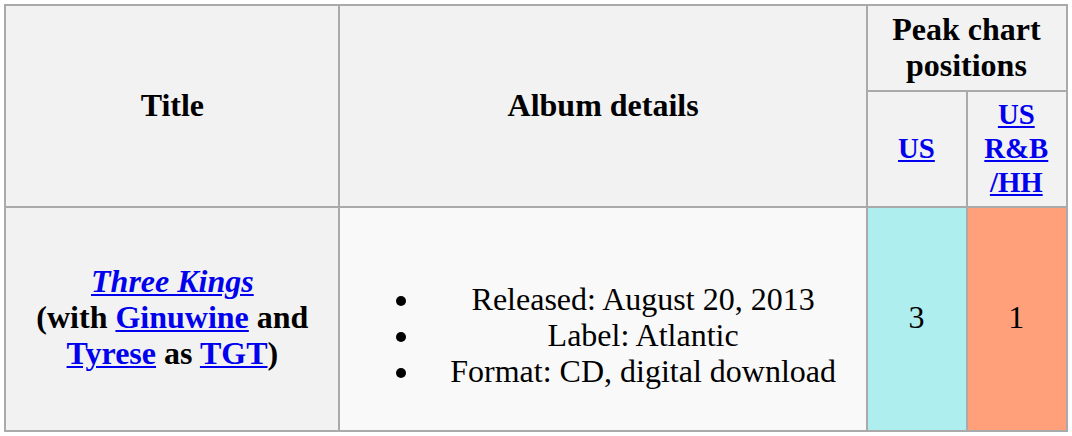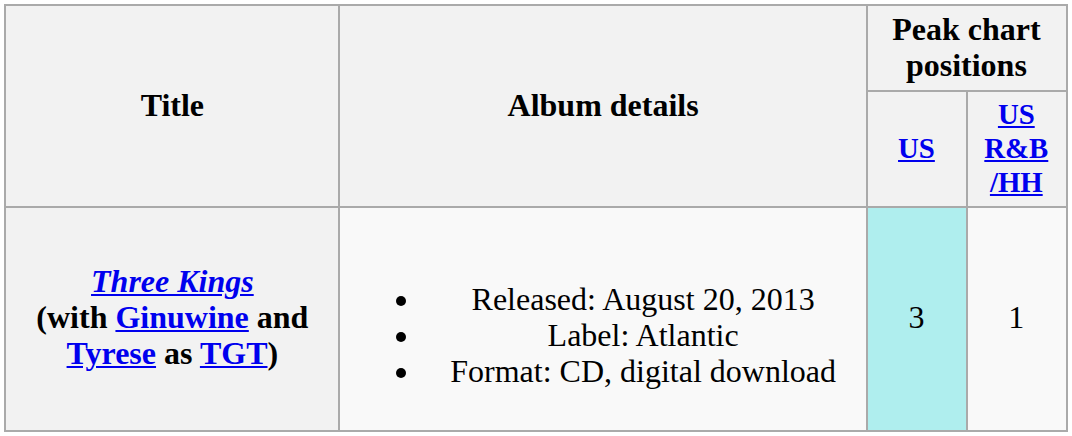(1016, 318) lightsalmon background -> (1016, 318) no background
